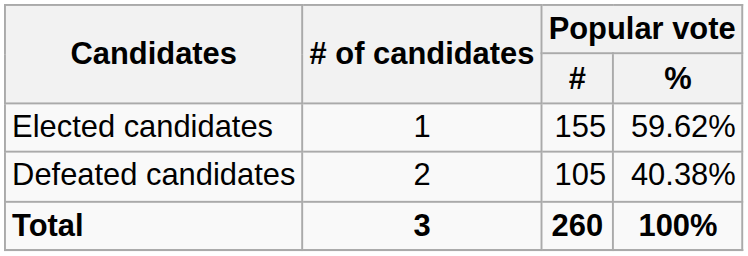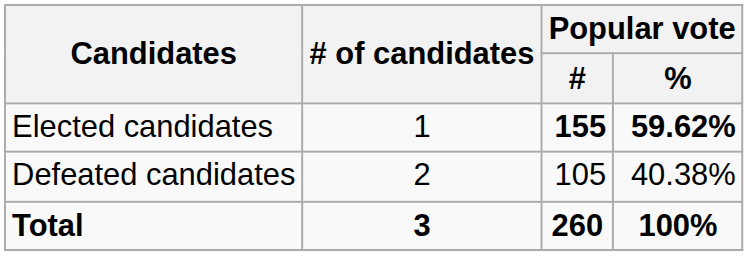(580, 126) normal -> (580, 126) bold
(683, 126) normal -> (683, 126) bold
